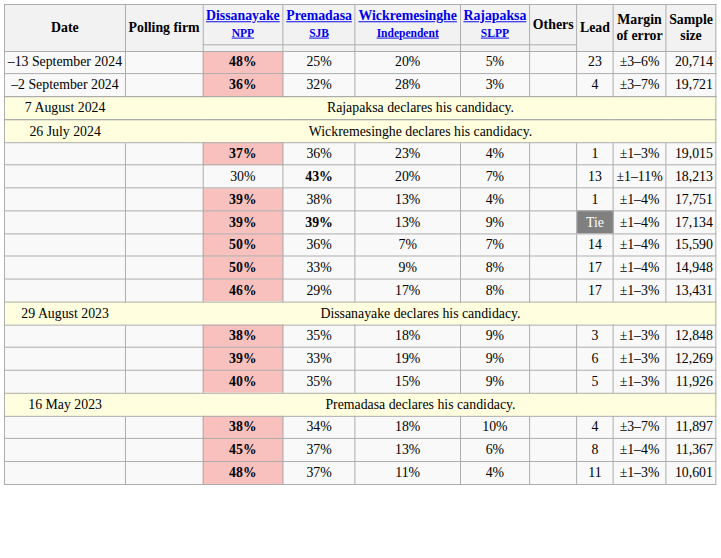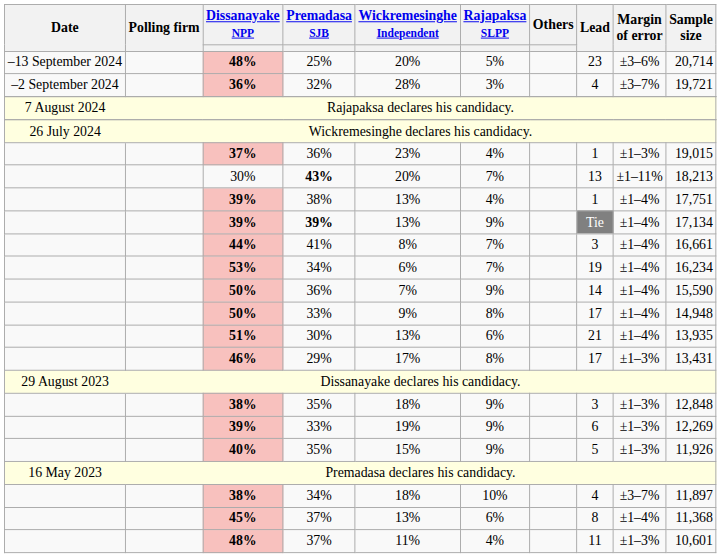+ row: (243, 245)
+ row: (243, 268)
(495, 245) 7% -> (495, 290) 9%
+ row: (243, 336)
(694, 450) 11,367 -> (694, 518) 11,368
